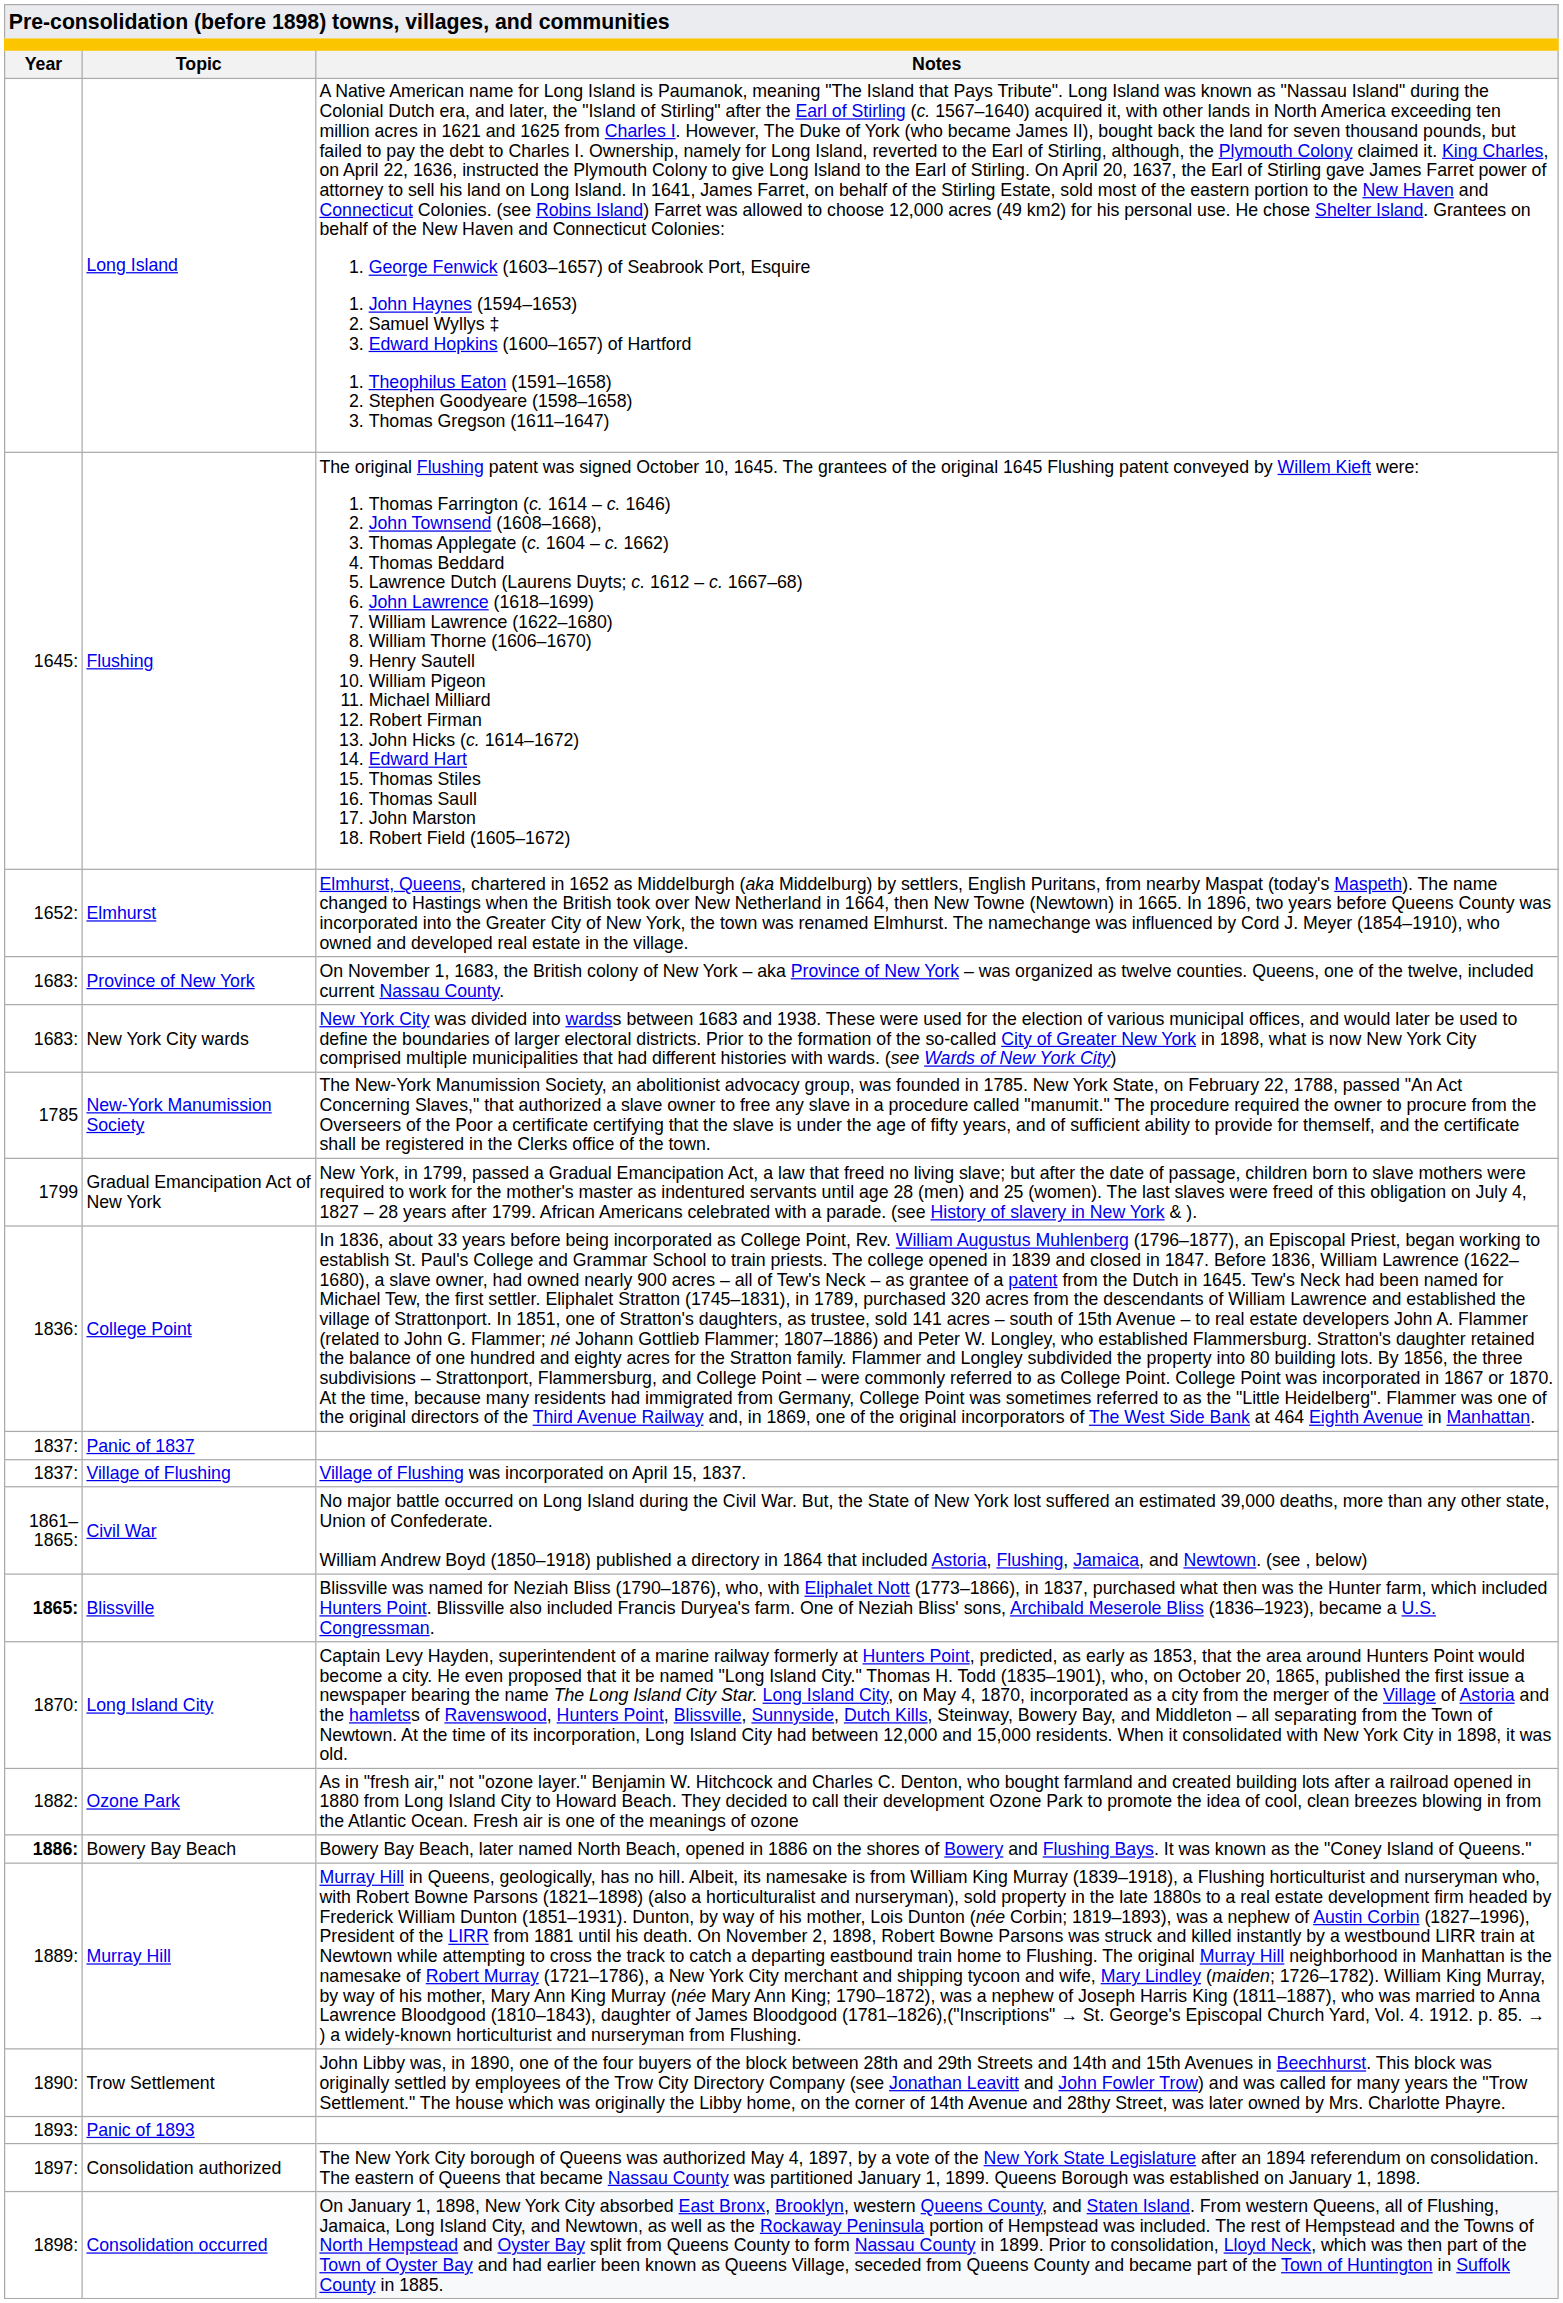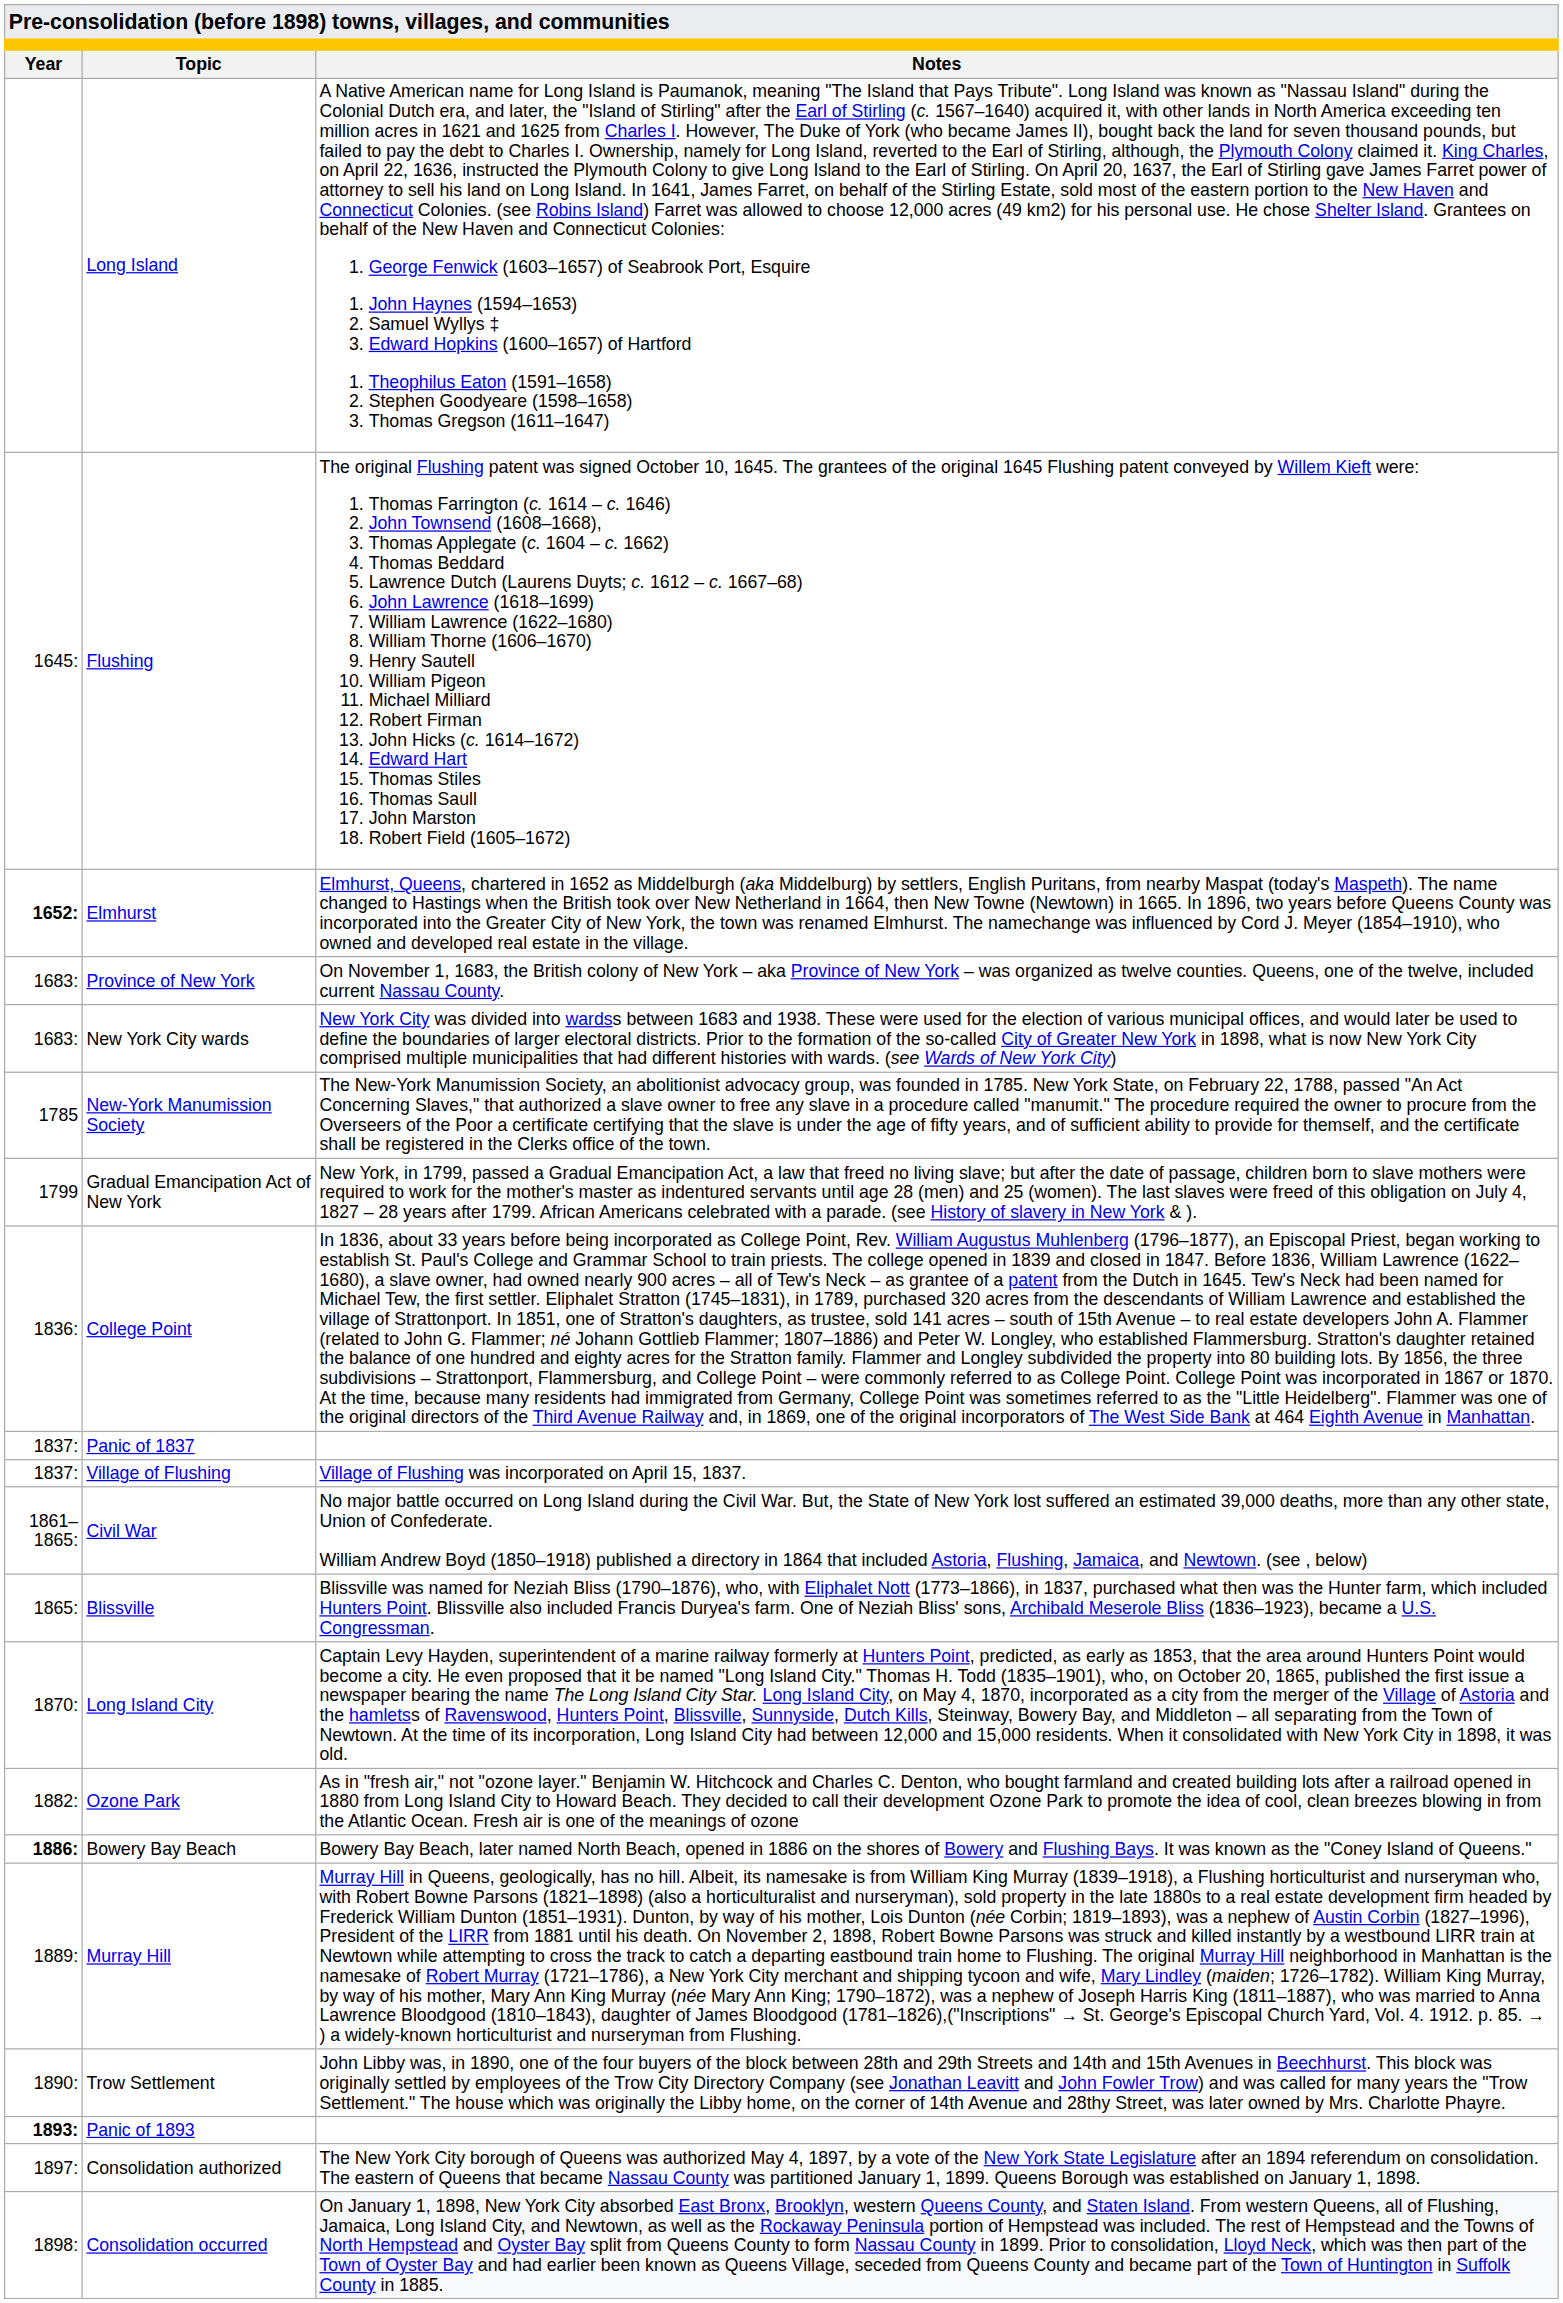(56, 914) normal -> (55, 914) bold
(55, 1608) bold -> (56, 1608) normal
(56, 2130) normal -> (55, 2130) bold
